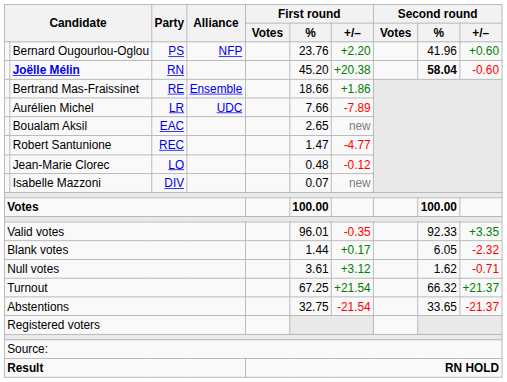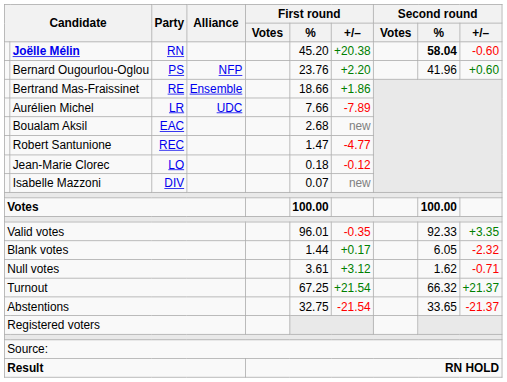rows swapped: (46, 70) <-> (81, 51)
(317, 127) 2.65 -> (317, 127) 2.68
(317, 164) 0.48 -> (317, 164) 0.18
